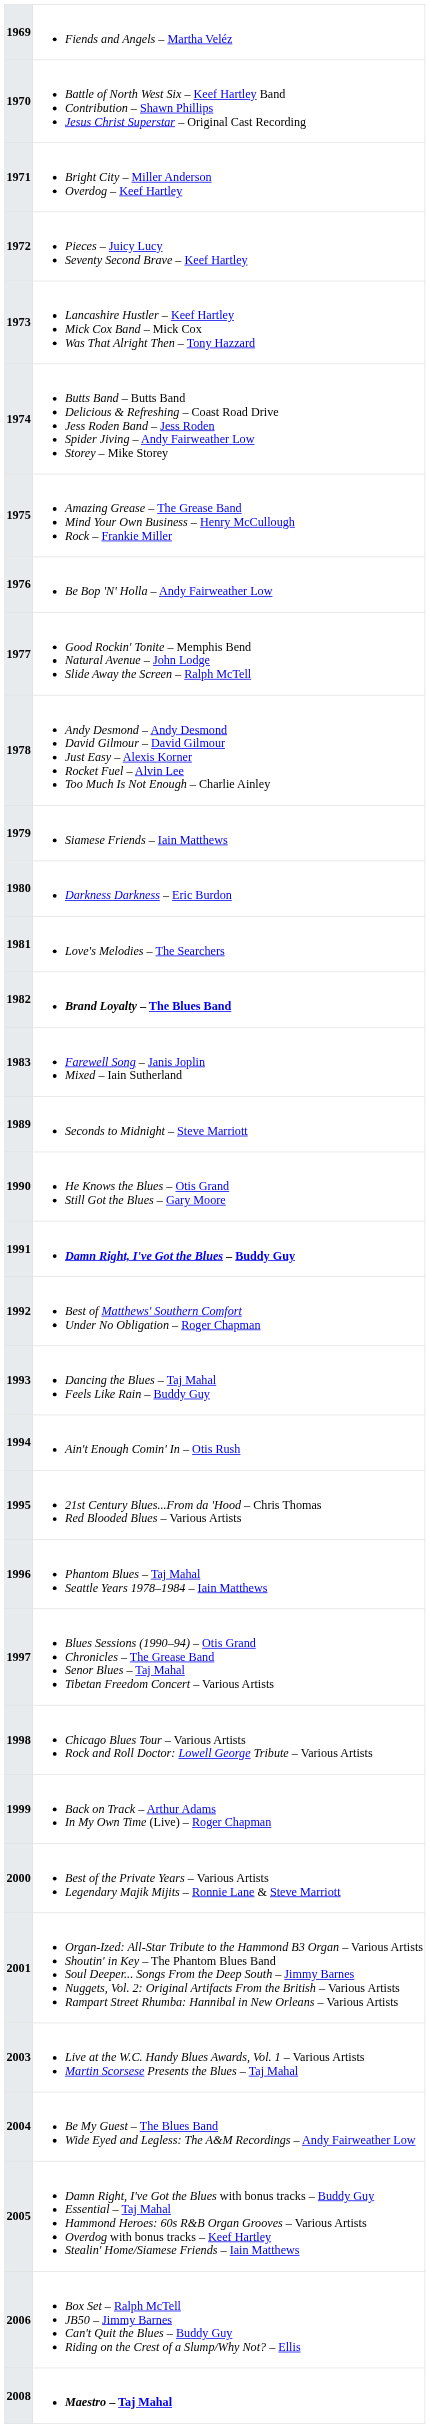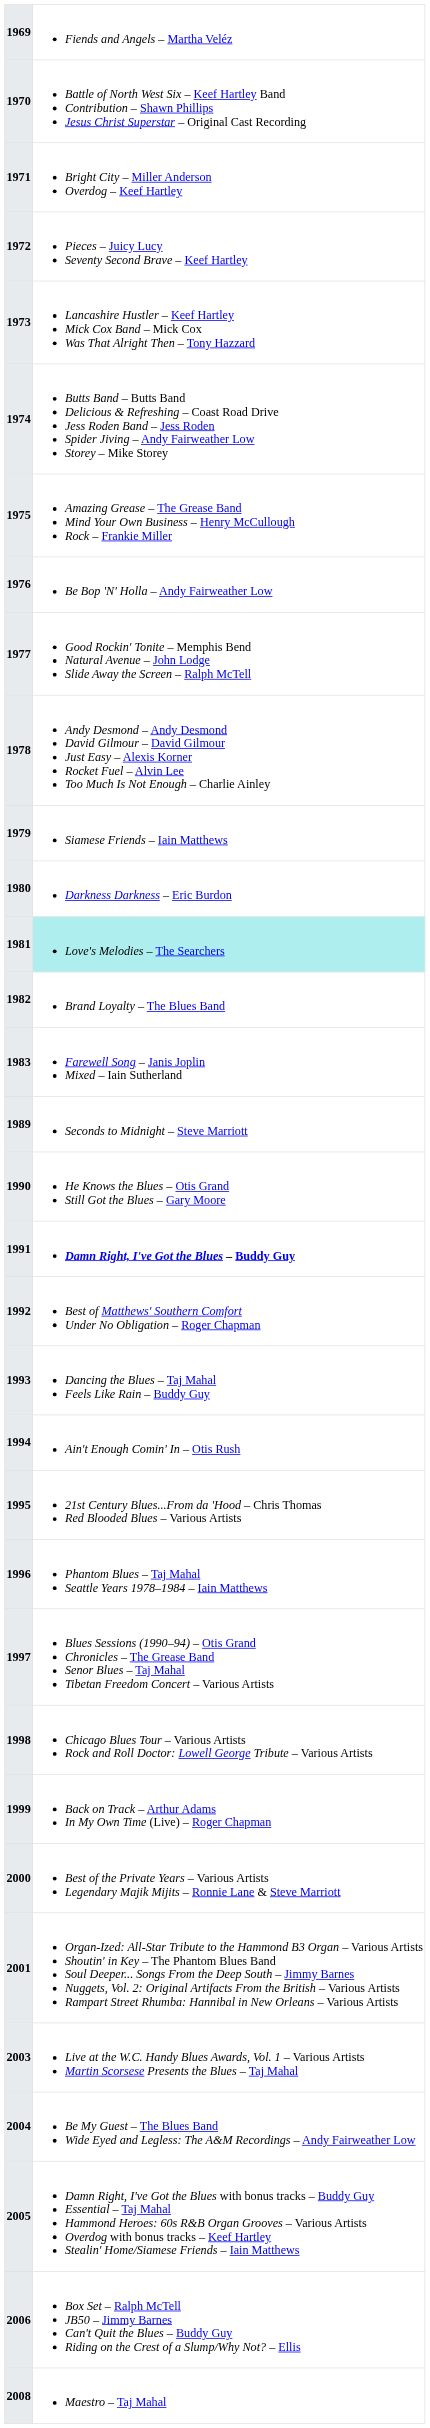(229, 951) no background -> (229, 951) paleturquoise background
(229, 1006) bold -> (229, 1006) normal
(229, 2403) bold -> (229, 2403) normal
